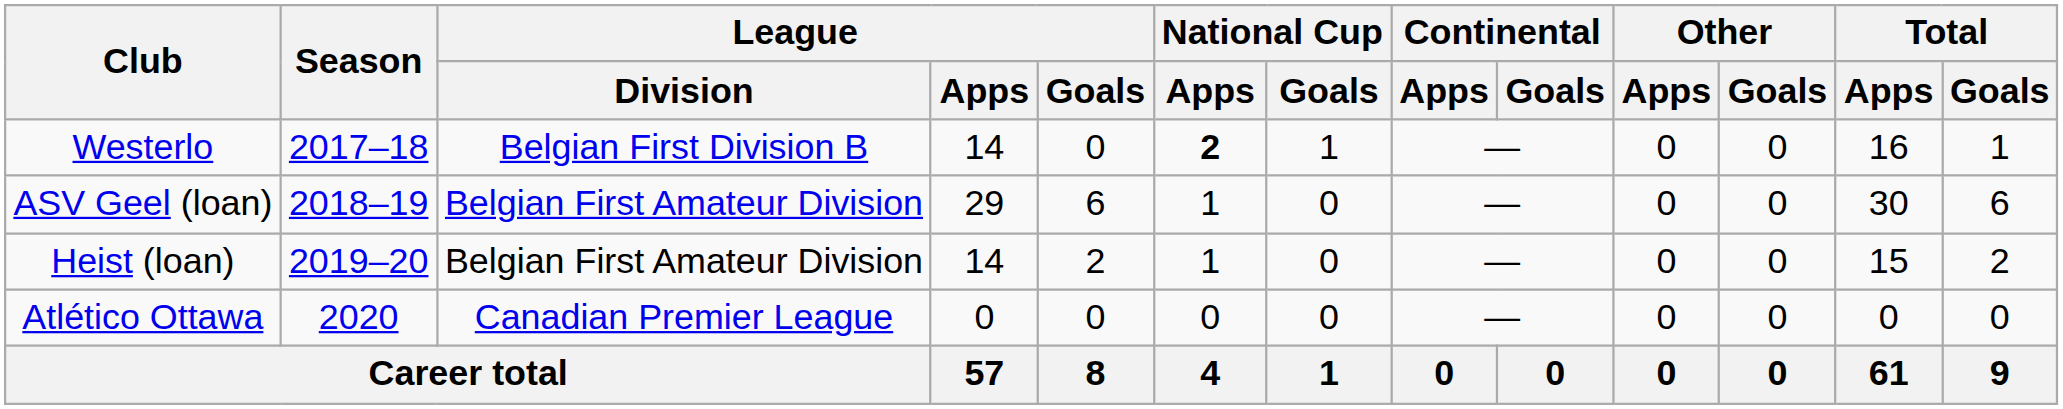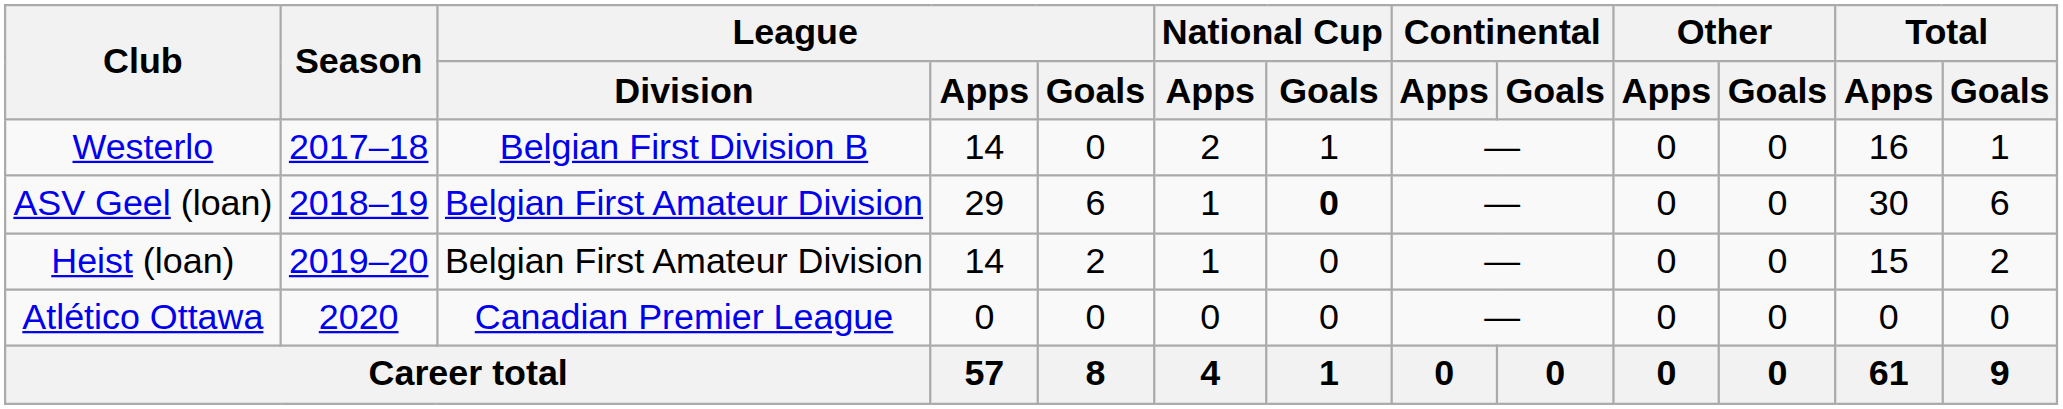(1210, 146) bold -> (1210, 146) normal
(1329, 203) normal -> (1329, 203) bold
